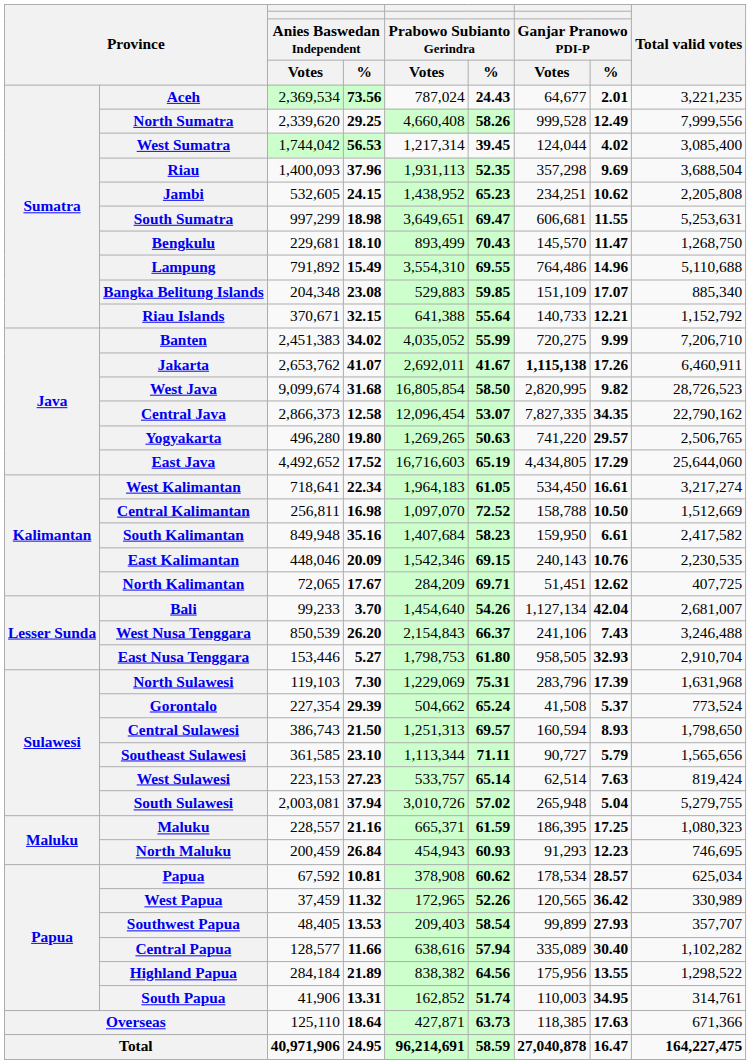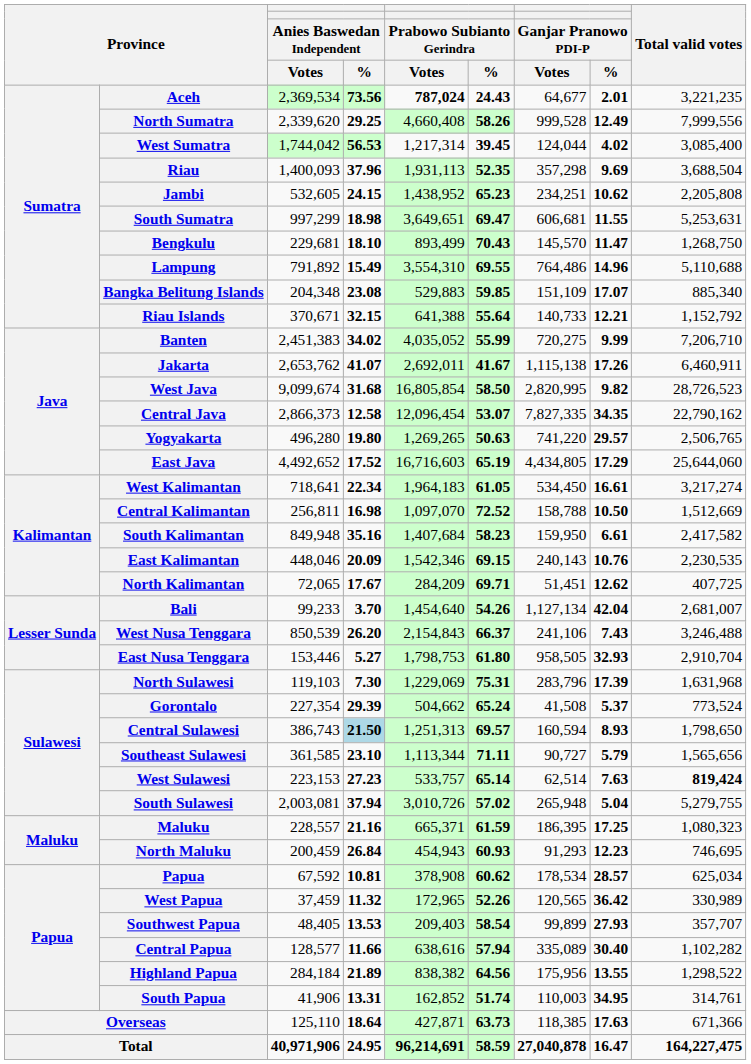(440, 96) normal -> (440, 96) bold
(556, 364) bold -> (556, 364) normal
(364, 730) no background -> (364, 730) lightblue background
(717, 778) normal -> (717, 778) bold
